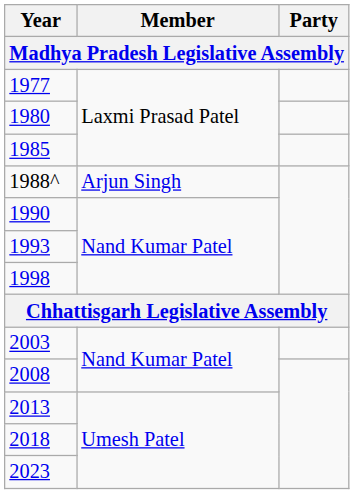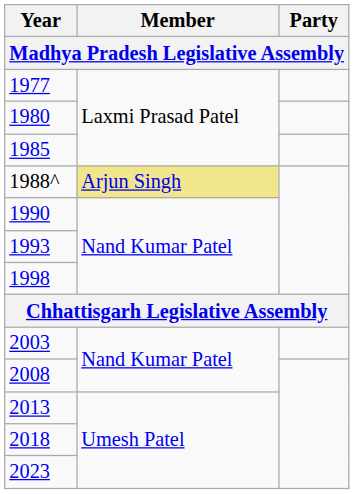(131, 181) no background -> (131, 181) khaki background
